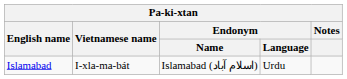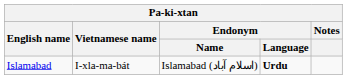(274, 65) normal -> (275, 65) bold
